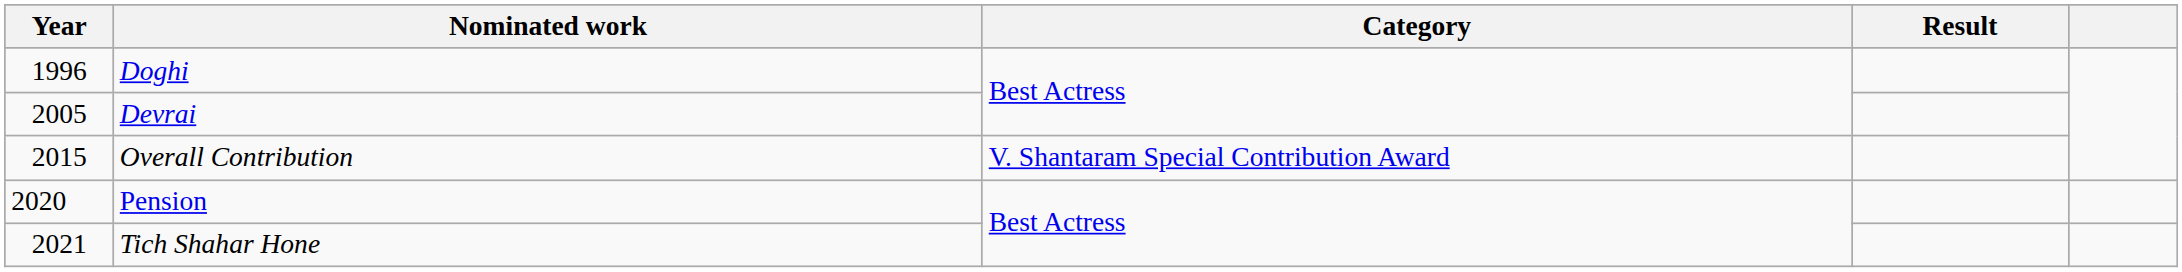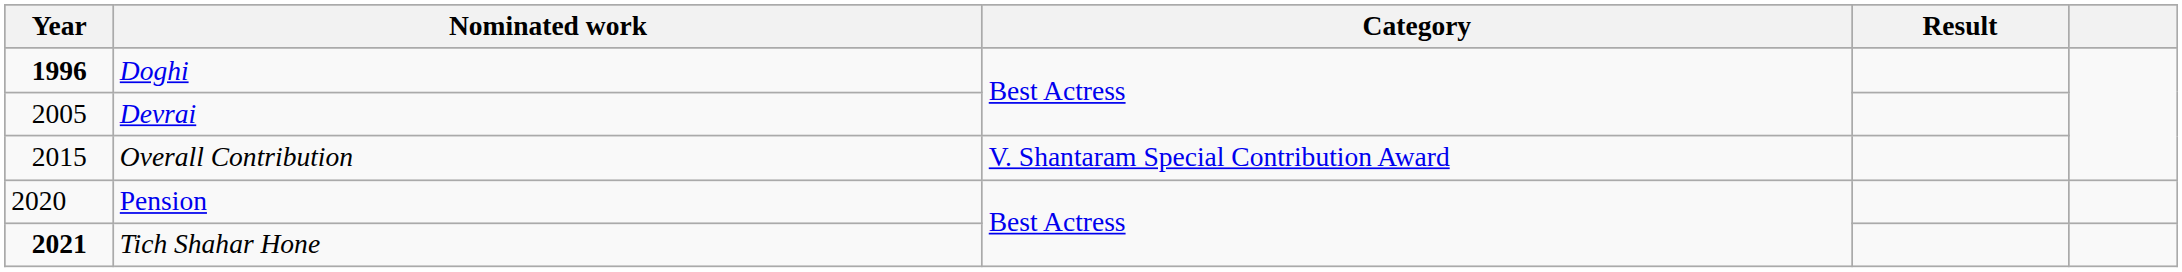(59, 69) normal -> (59, 69) bold
(59, 244) normal -> (59, 244) bold
